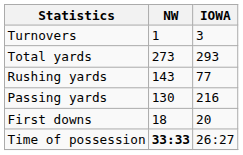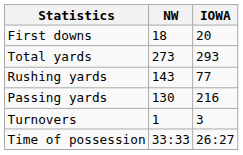rows swapped: (50, 119) <-> (42, 36)
(171, 139) bold -> (171, 139) normal
